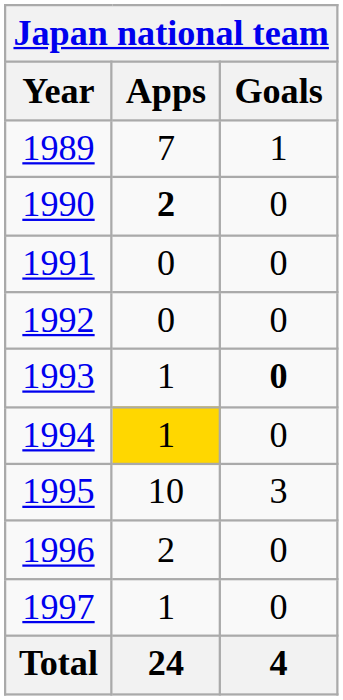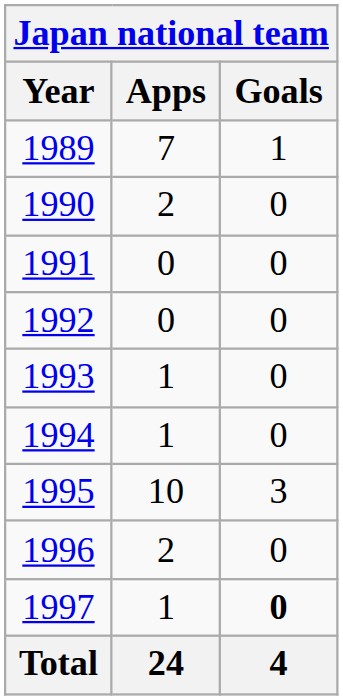(166, 205) bold -> (166, 205) normal
(279, 377) bold -> (279, 377) normal
(166, 434) gold background -> (166, 434) no background
(279, 606) normal -> (279, 606) bold
